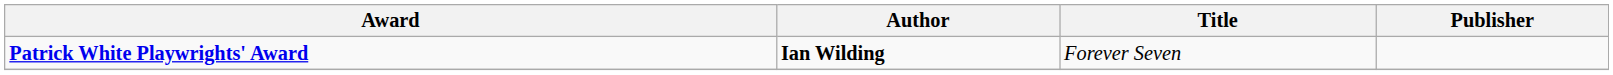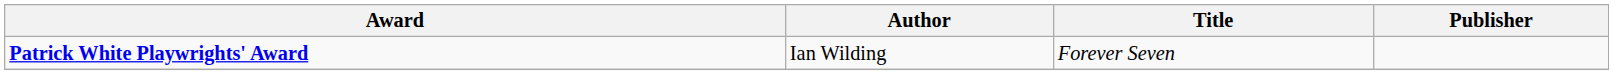(833, 52) bold -> (838, 52) normal
